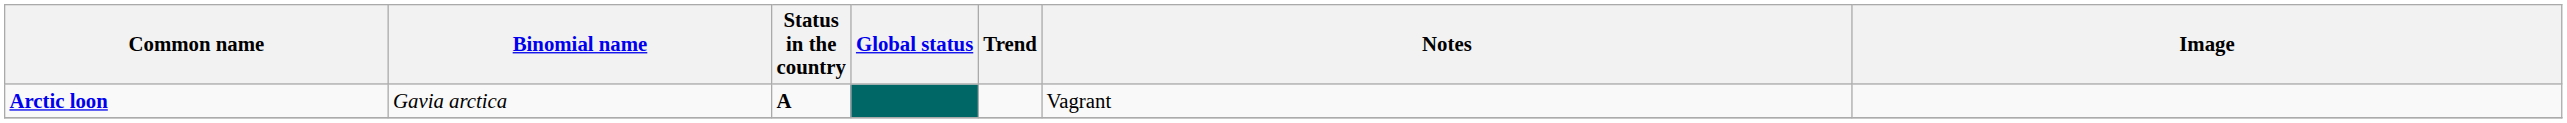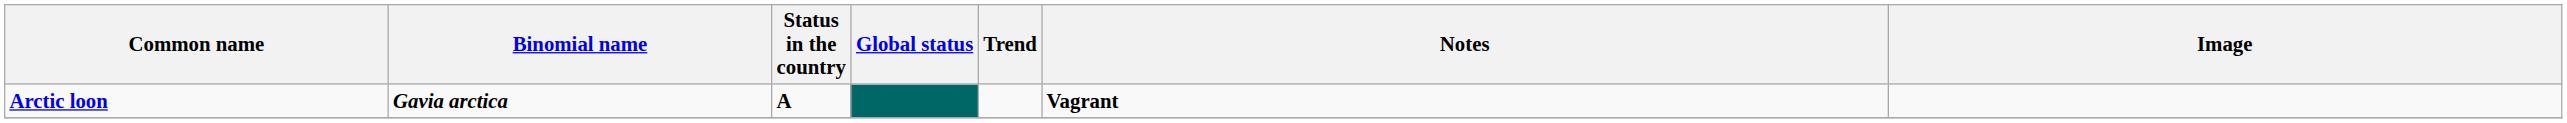(450, 100) normal -> (450, 100) bold
(1079, 100) normal -> (1083, 100) bold
